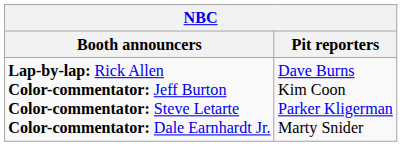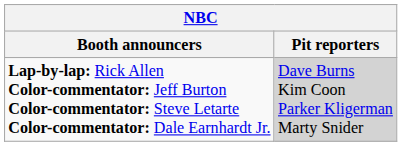(335, 99) no background -> (335, 99) lightgrey background
